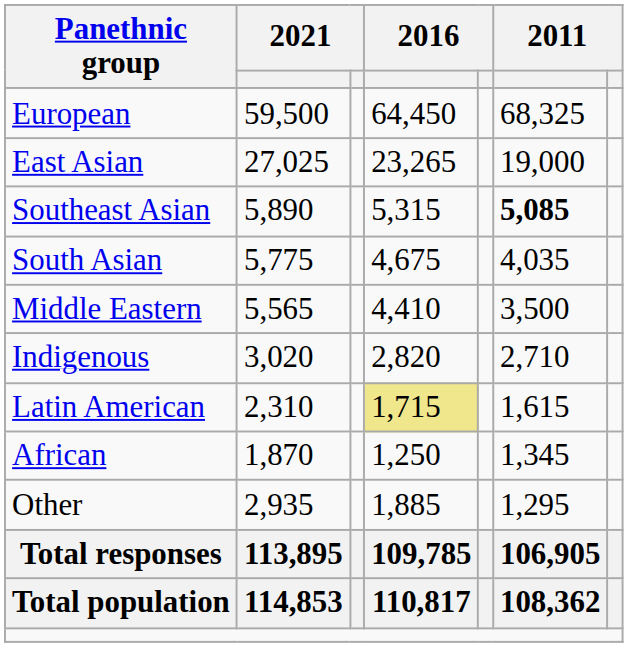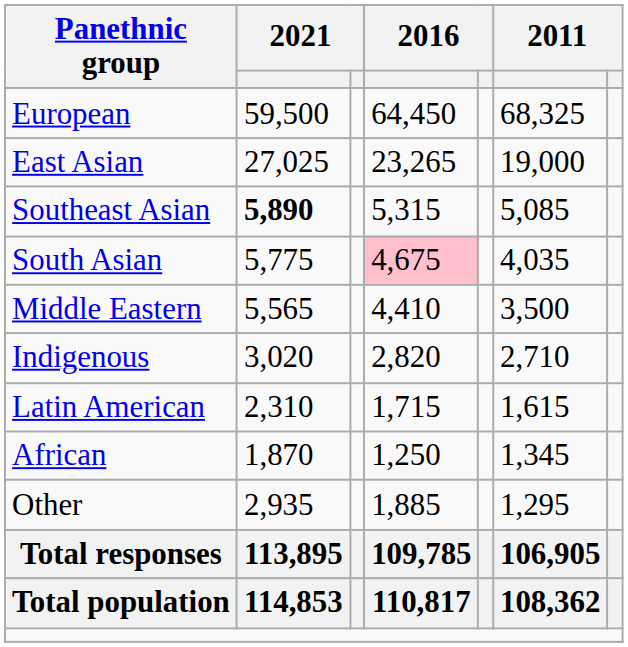(279, 210) normal -> (279, 210) bold
(535, 210) bold -> (535, 210) normal
(406, 259) no background -> (406, 259) pink background
(406, 406) khaki background -> (406, 406) no background
